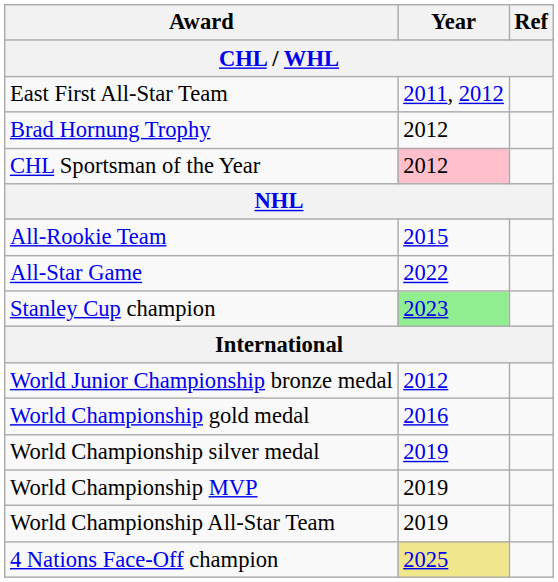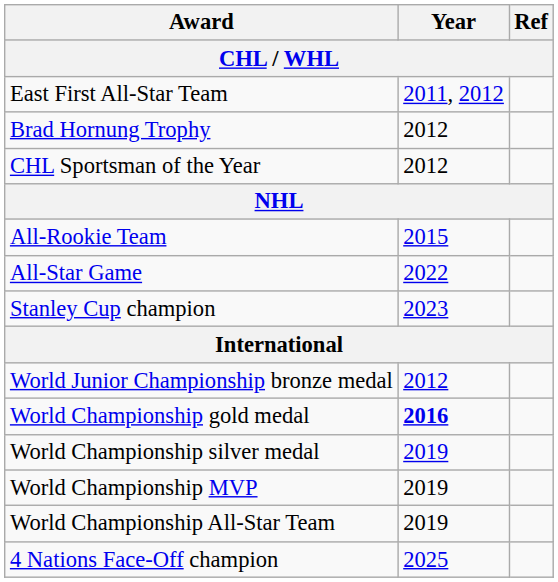(426, 165) pink background -> (426, 165) no background
(426, 308) lightgreen background -> (426, 308) no background
(426, 415) normal -> (426, 415) bold
(426, 559) khaki background -> (426, 559) no background
